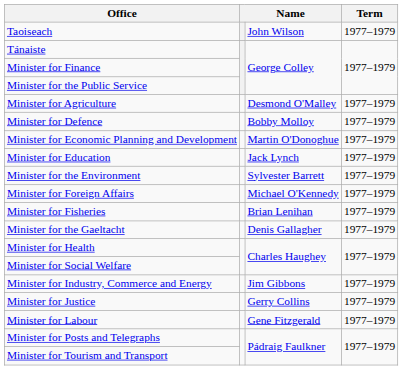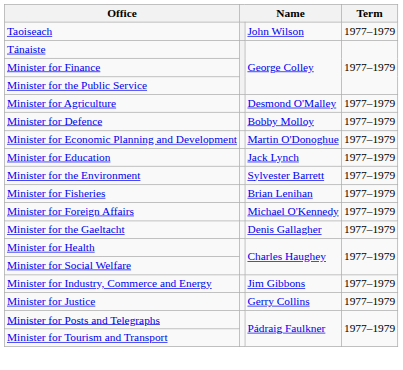rows swapped: (56, 211) <-> (70, 193)
- row: (52, 319)
